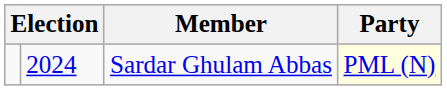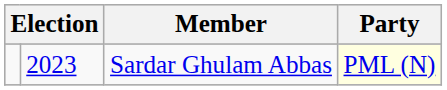(51, 64) 2024 -> (51, 64) 2023
